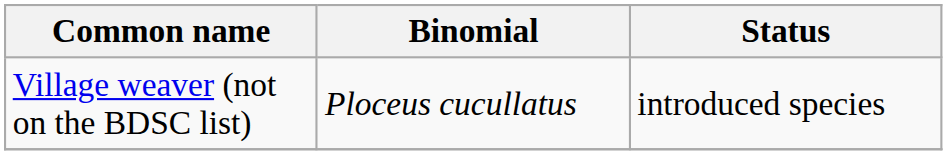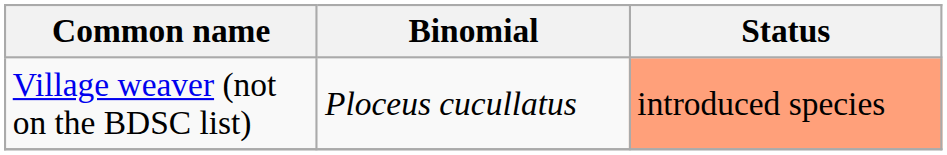(761, 102) no background -> (761, 102) lightsalmon background
